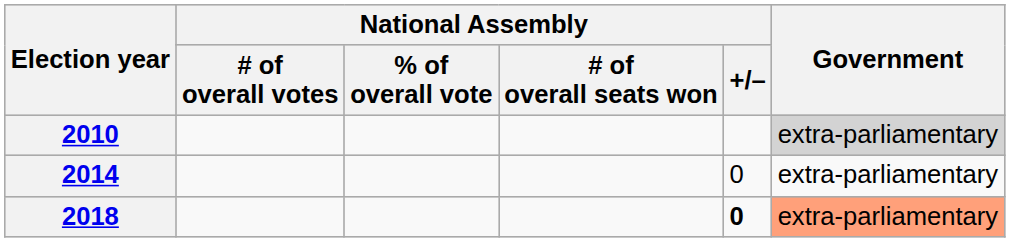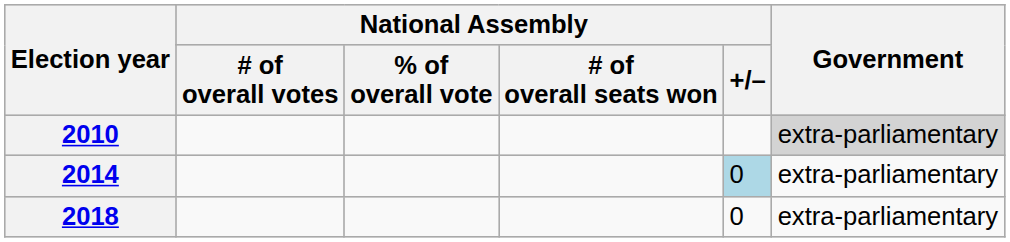(737, 175) no background -> (737, 175) lightblue background
(737, 216) bold -> (737, 216) normal
(888, 216) lightsalmon background -> (888, 216) no background
